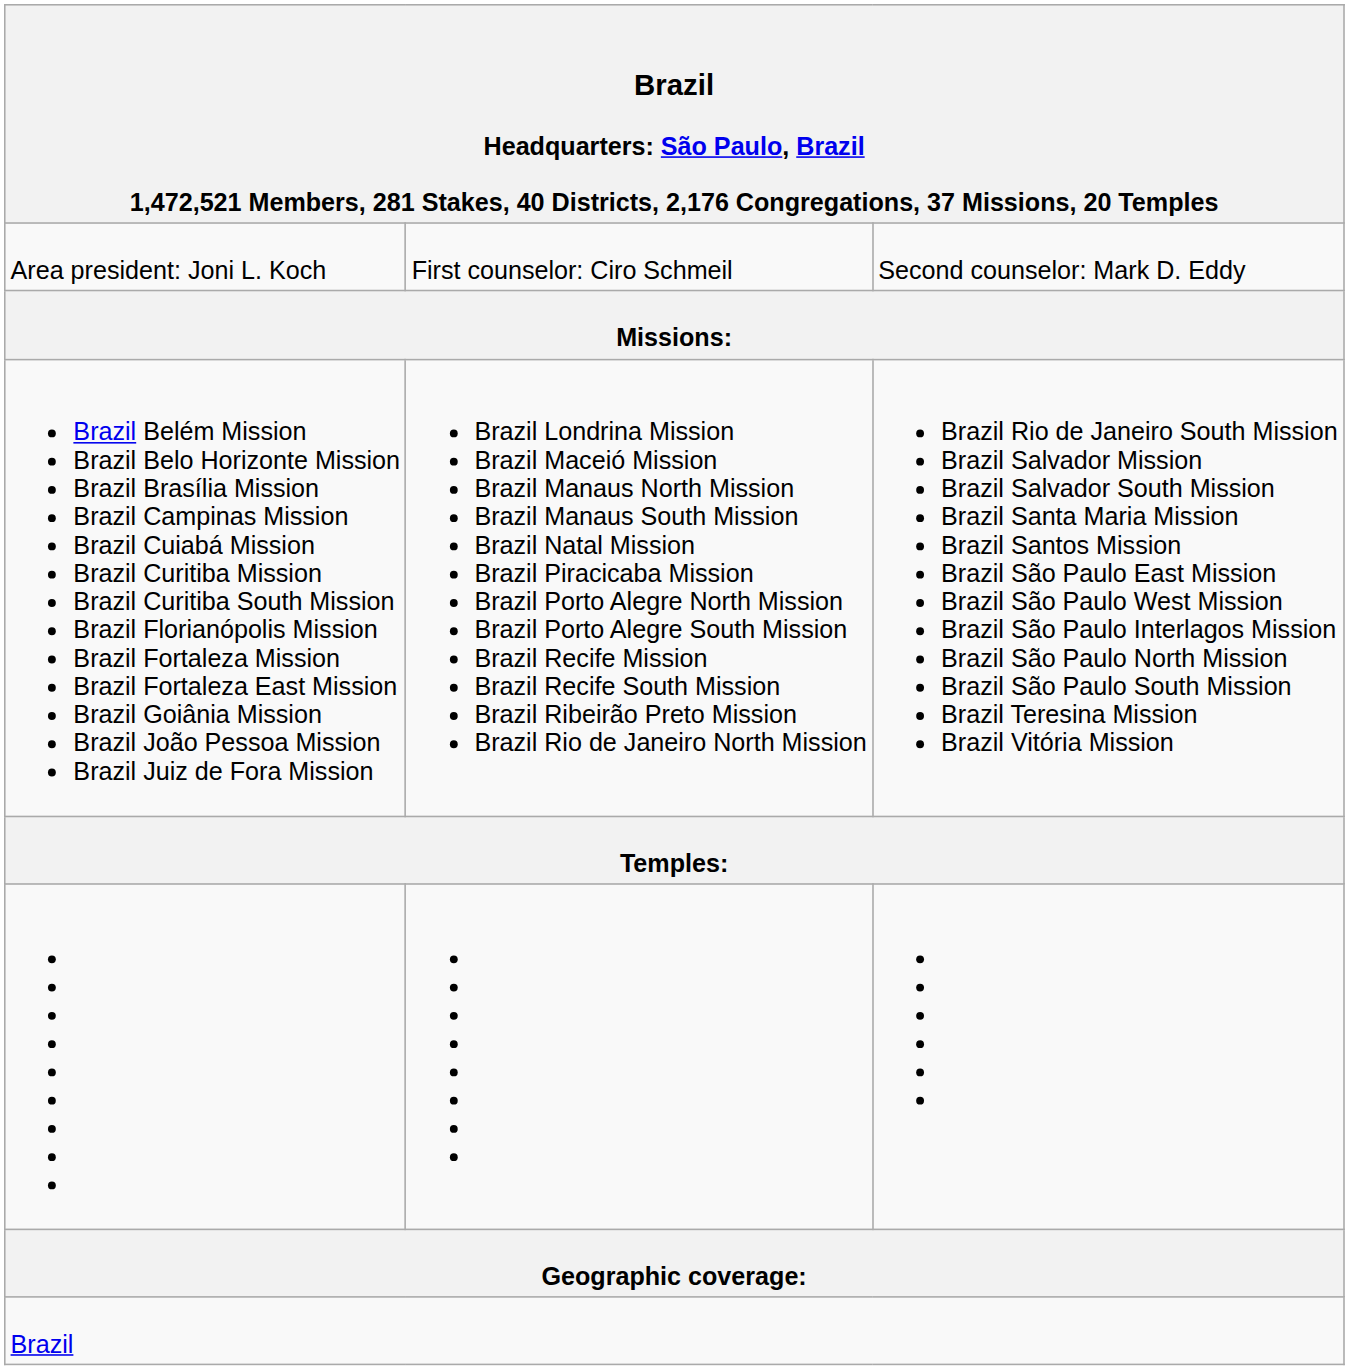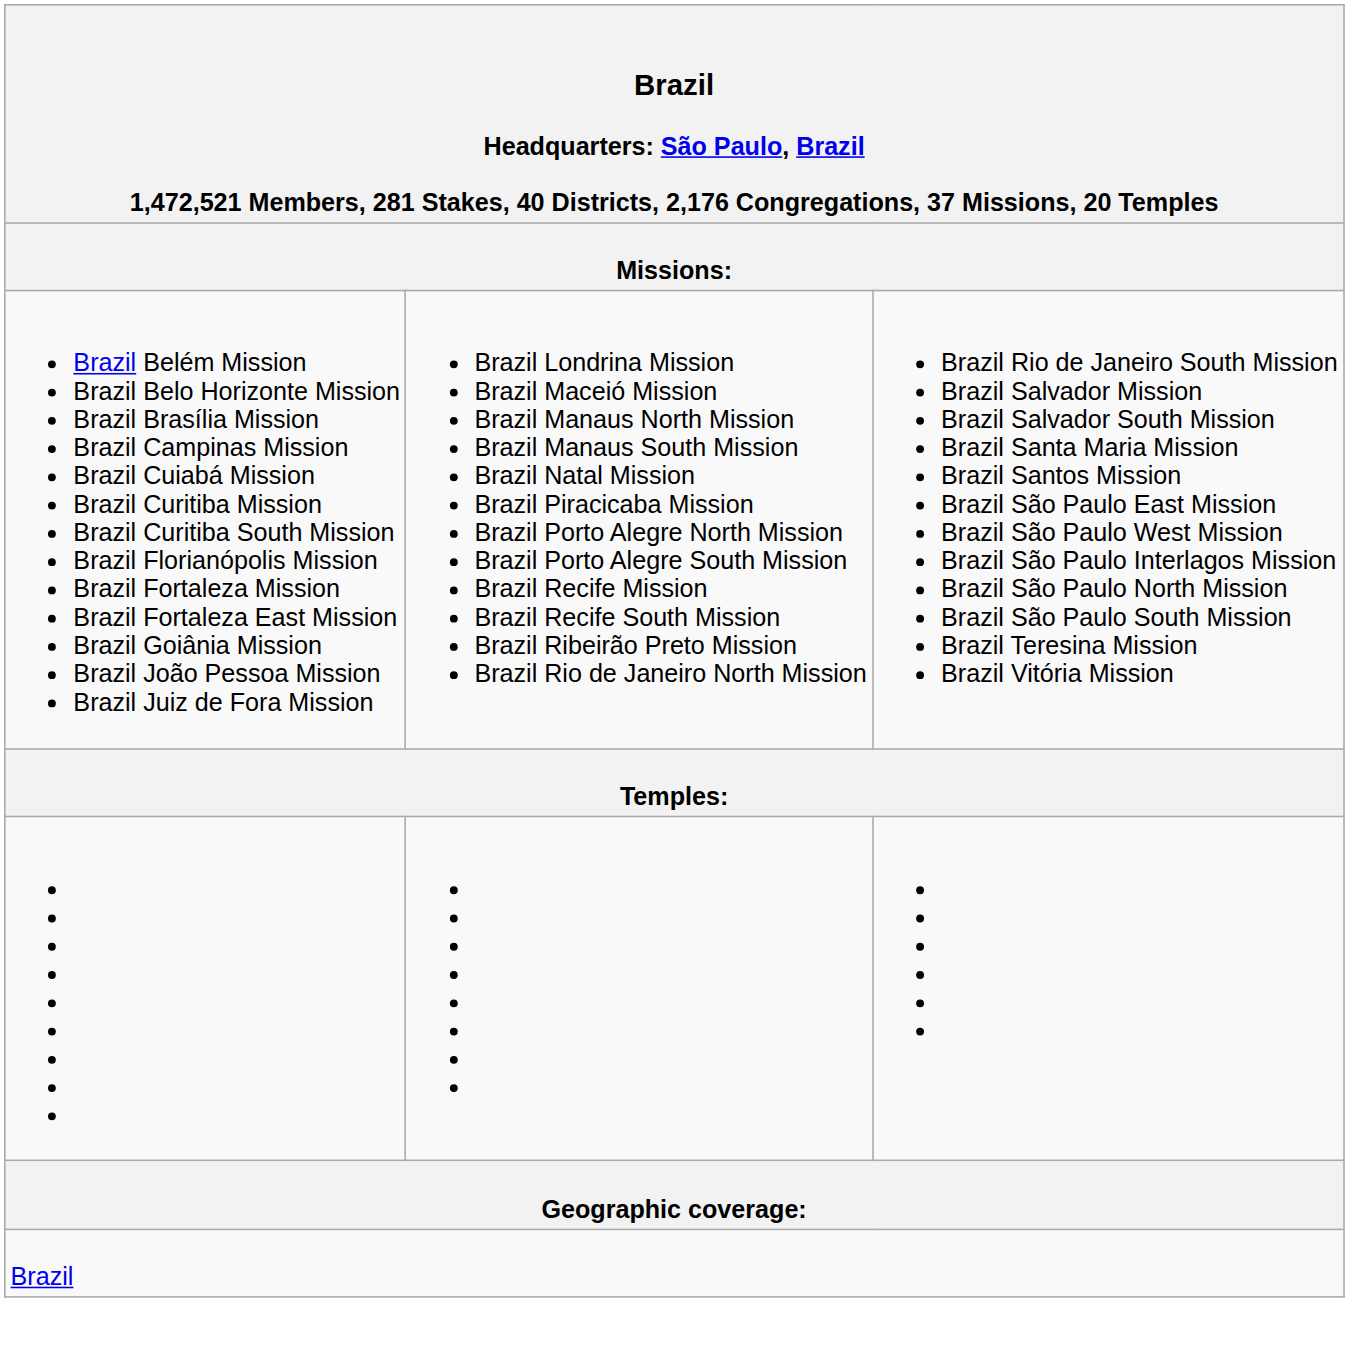- row: (168, 270)
